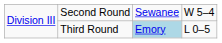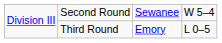(150, 29) lightblue background -> (150, 29) no background
